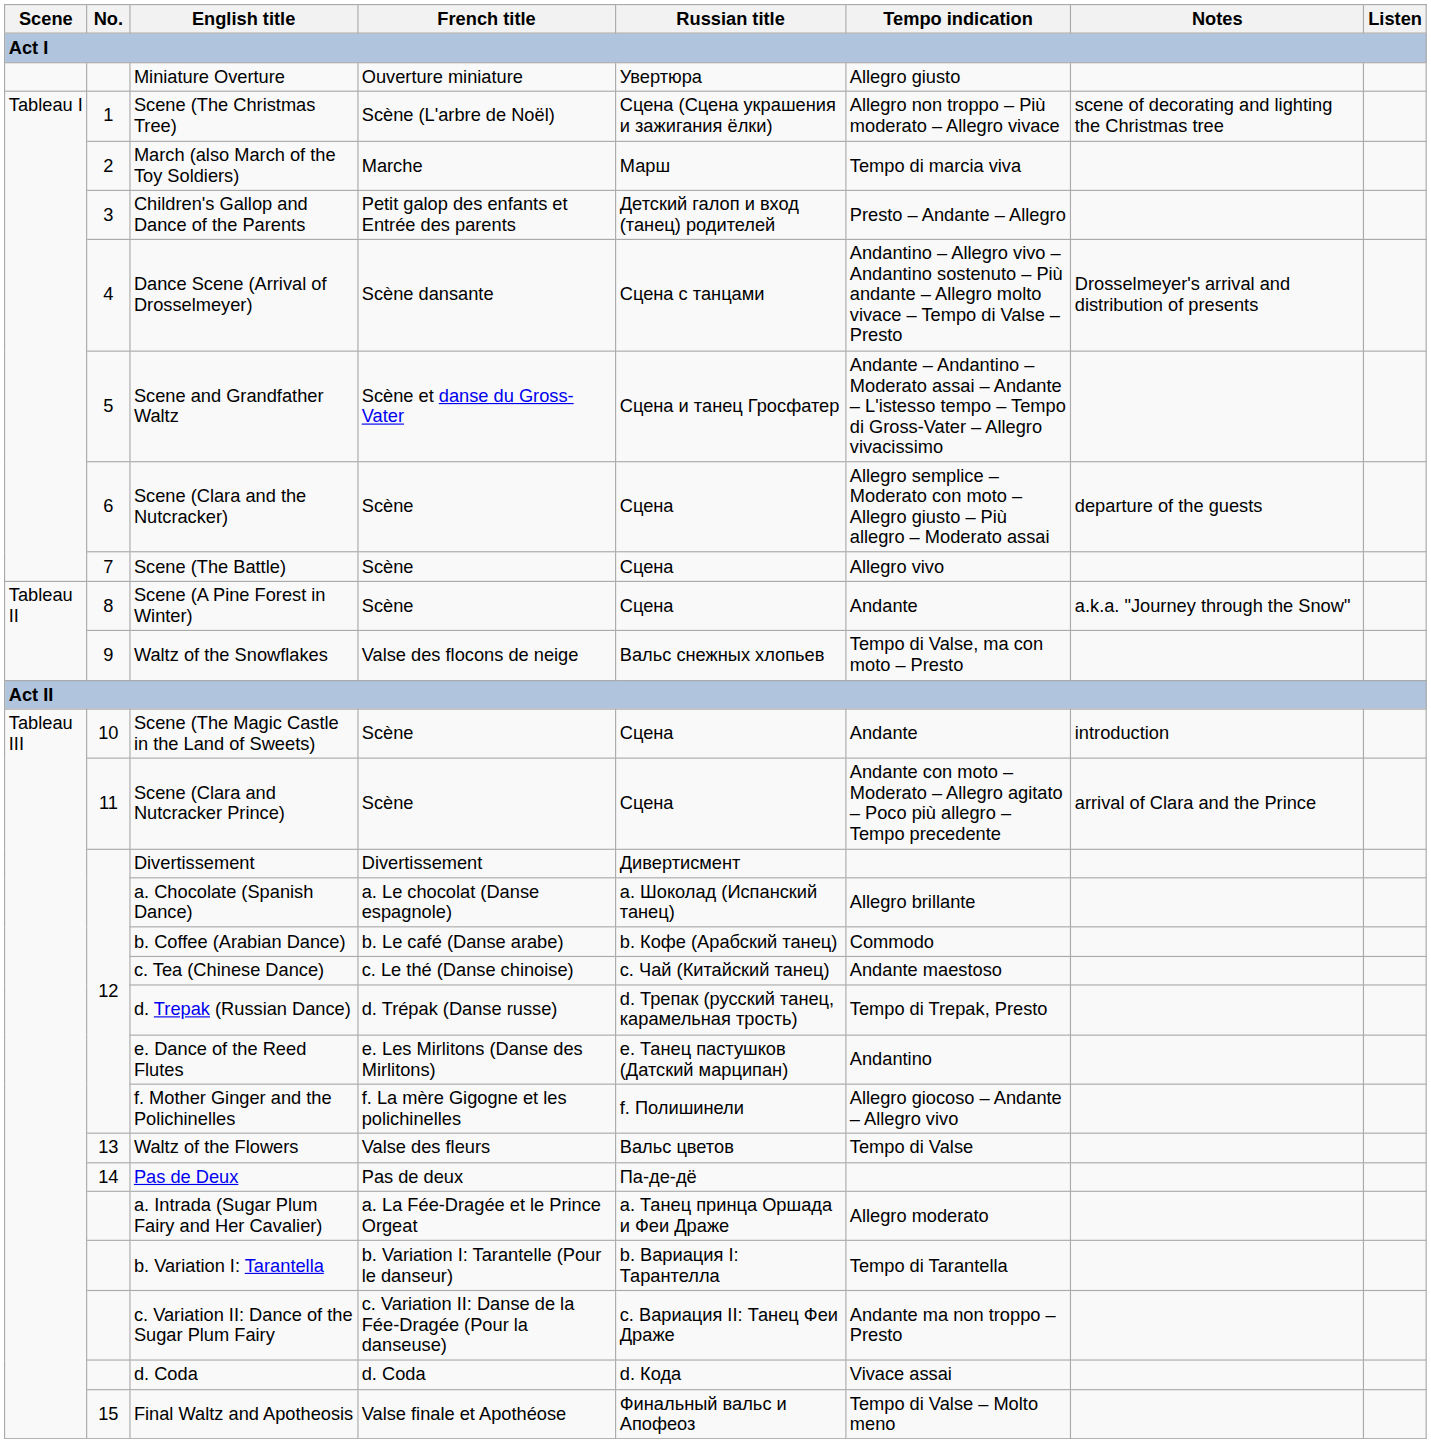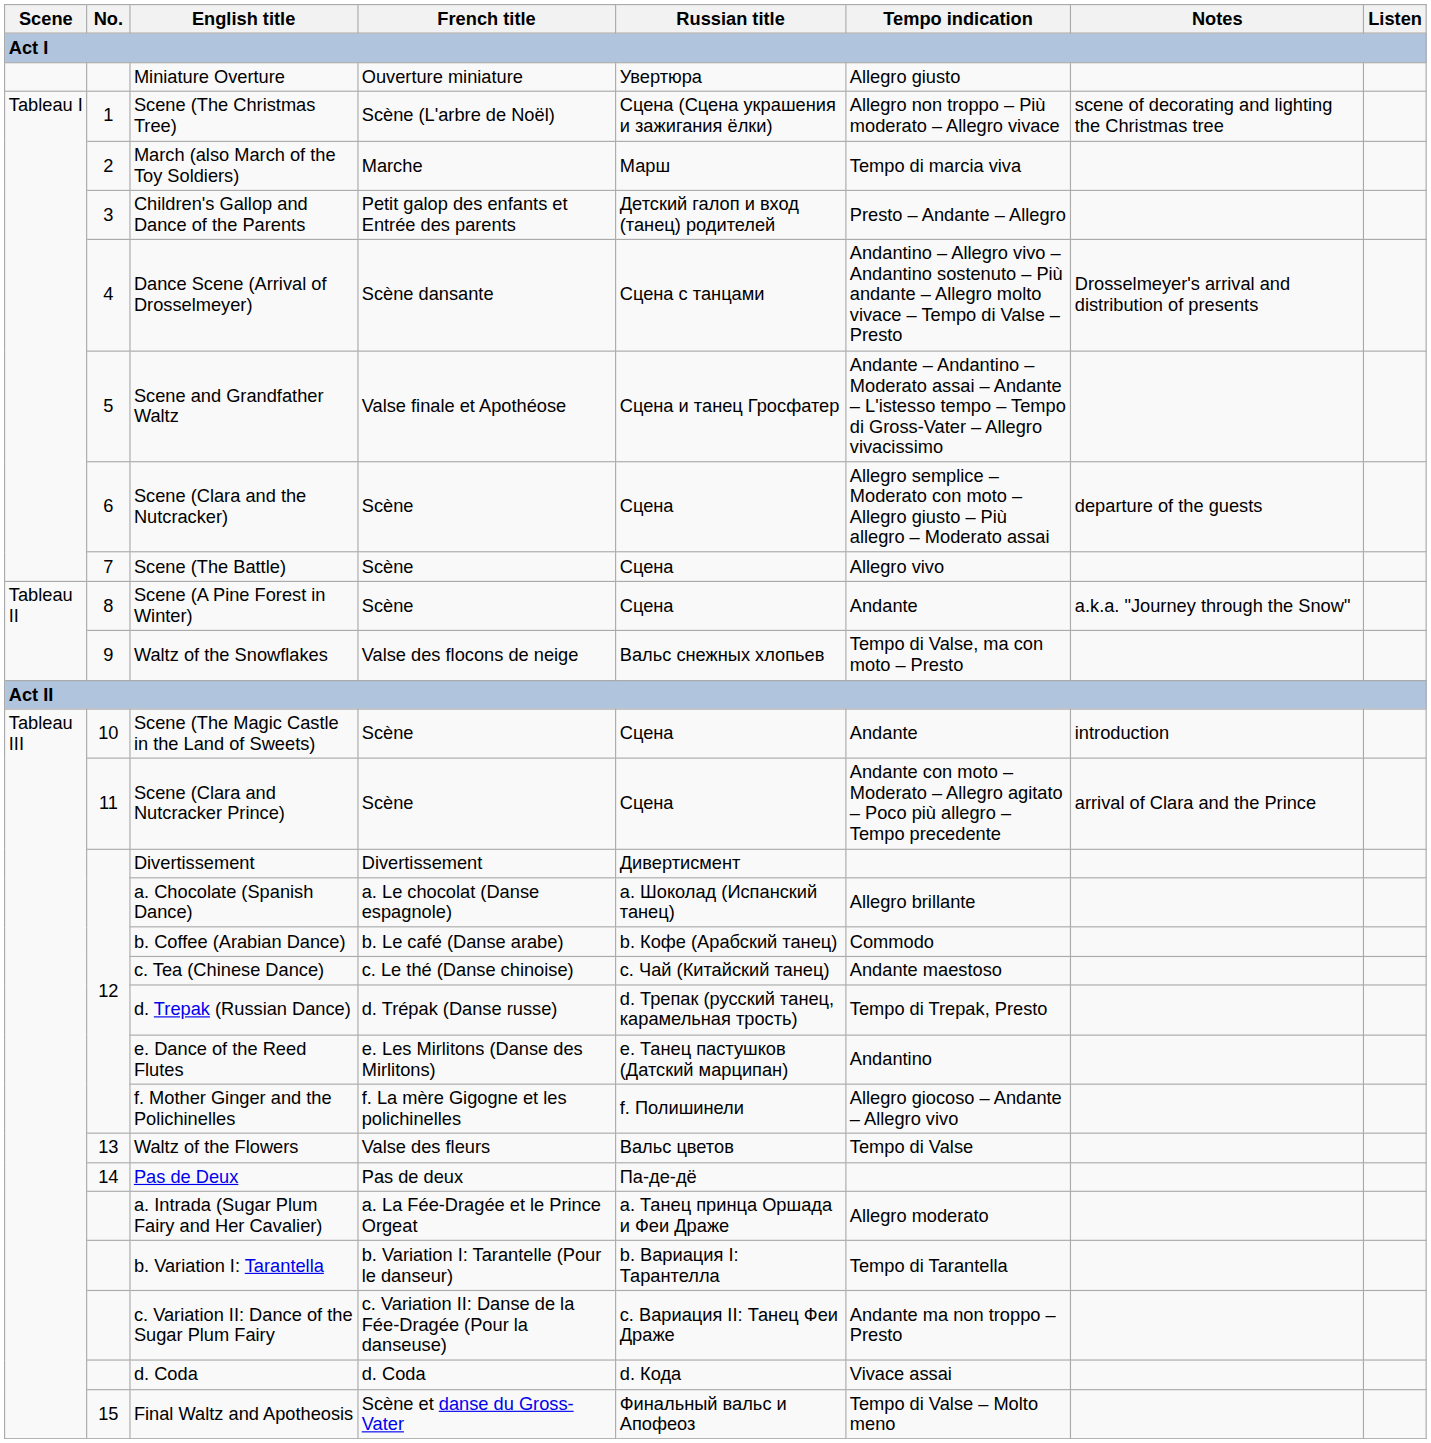(468, 406) Scène et danse du Gross-Vater -> (464, 406) Valse finale et Apothéose
(464, 1413) Valse finale et Apothéose -> (468, 1413) Scène et danse du Gross-Vater
